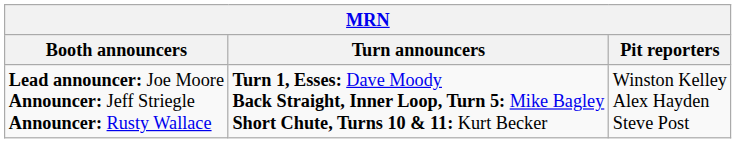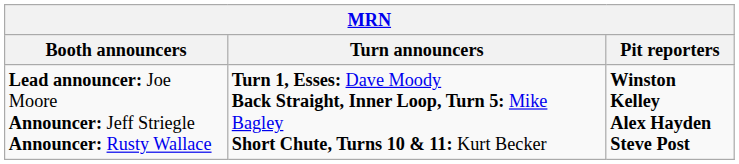(670, 101) normal -> (661, 112) bold
